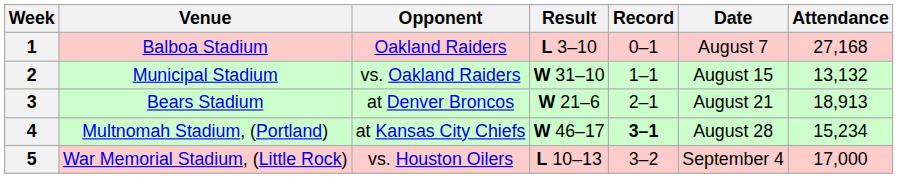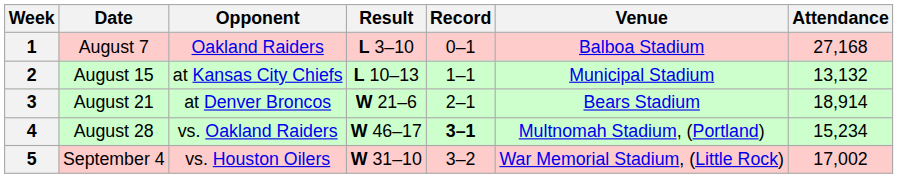columns swapped: (733, 18) <-> (205, 18)
(441, 74) vs. Oakland Raiders -> (258, 74) at Kansas City Chiefs
(569, 74) W 31–10 -> (386, 74) L 10–13
(841, 103) 18,913 -> (841, 103) 18,914
(441, 131) at Kansas City Chiefs -> (258, 131) vs. Oakland Raiders
(569, 159) L 10–13 -> (386, 159) W 31–10
(841, 159) 17,000 -> (841, 159) 17,002
